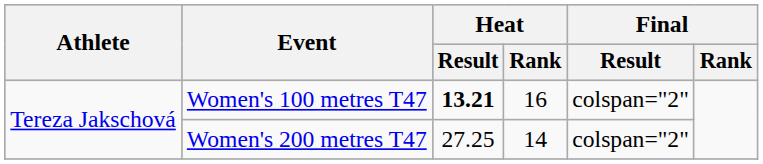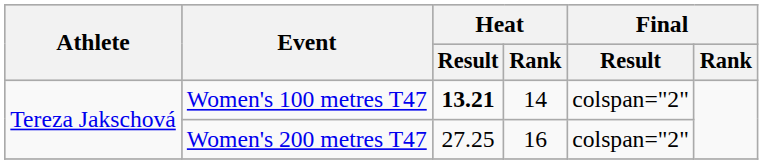(535, 100) 16 -> (535, 100) 14
(535, 139) 14 -> (535, 139) 16
